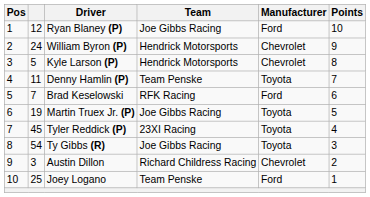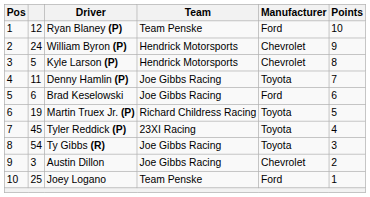(180, 29) Joe Gibbs Racing -> (171, 29) Team Penske
(171, 79) Team Penske -> (180, 79) Joe Gibbs Racing
(33, 95) 7 -> (33, 95) 6
(167, 95) RFK Racing -> (180, 95) Joe Gibbs Racing
(180, 112) Joe Gibbs Racing -> (198, 112) Richard Childress Racing
(198, 162) Richard Childress Racing -> (180, 162) Joe Gibbs Racing
